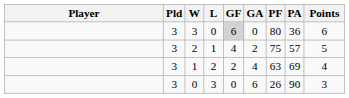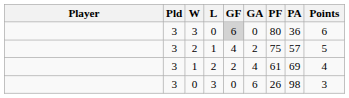(275, 66) 63 -> (275, 66) 61
(295, 84) 90 -> (295, 84) 98
